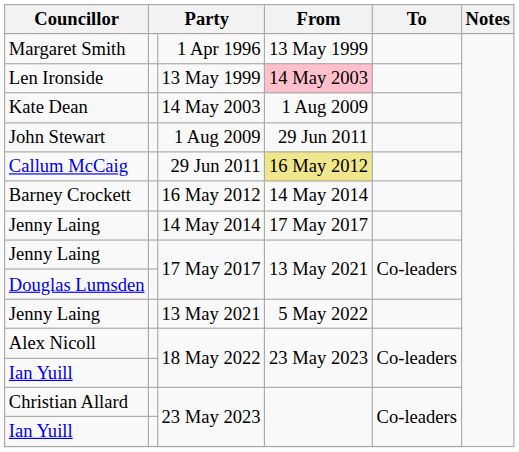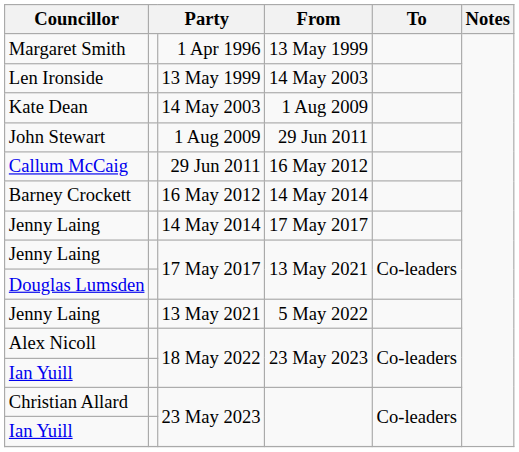(319, 78) pink background -> (319, 78) no background
(319, 166) khaki background -> (319, 166) no background
